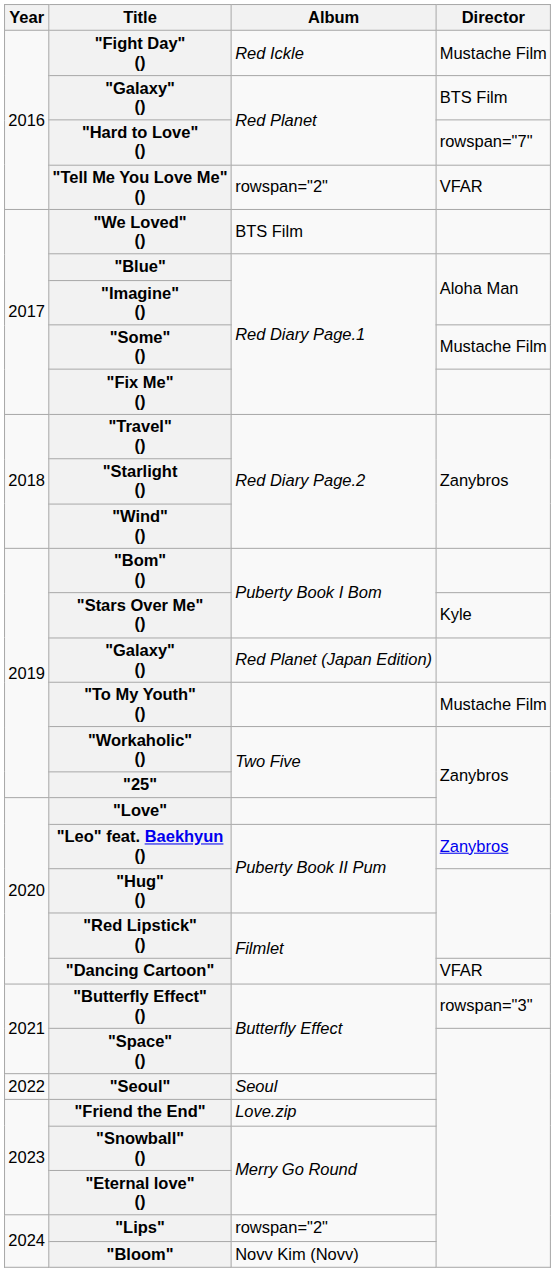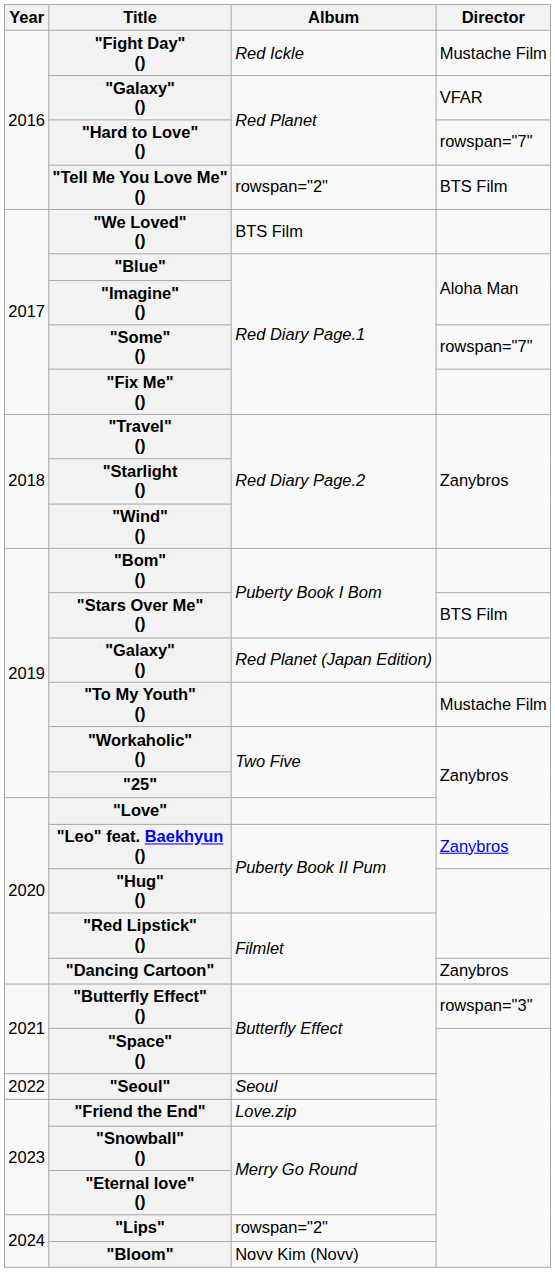(474, 97) BTS Film -> (461, 97) VFAR
(461, 187) VFAR -> (474, 187) BTS Film
(493, 347) Mustache Film -> (486, 347) rowspan="7"
(456, 615) Kyle -> (474, 615) BTS Film
(461, 970) VFAR -> (474, 970) Zanybros
